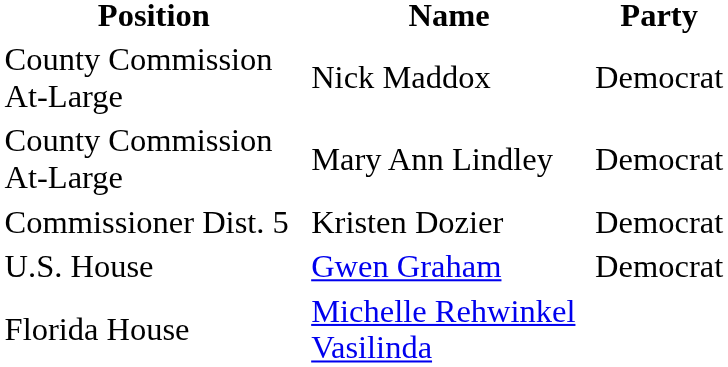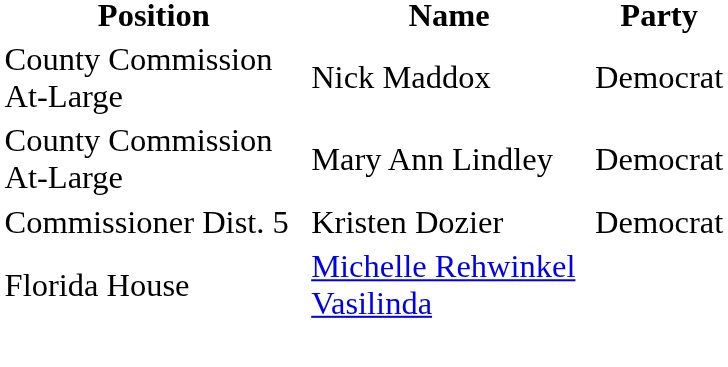- row: (406, 266)
